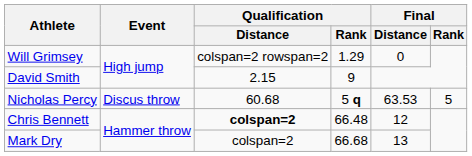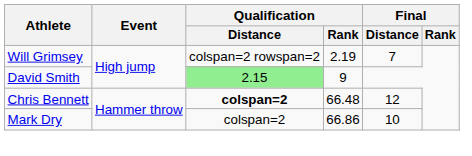(351, 57) 1.29 -> (343, 57) 2.19
(401, 57) 0 -> (392, 57) 7
(263, 78) no background -> (254, 78) lightgreen background
- row: (52, 99)
(351, 141) 66.68 -> (343, 120) 66.86
(401, 141) 13 -> (392, 120) 10
